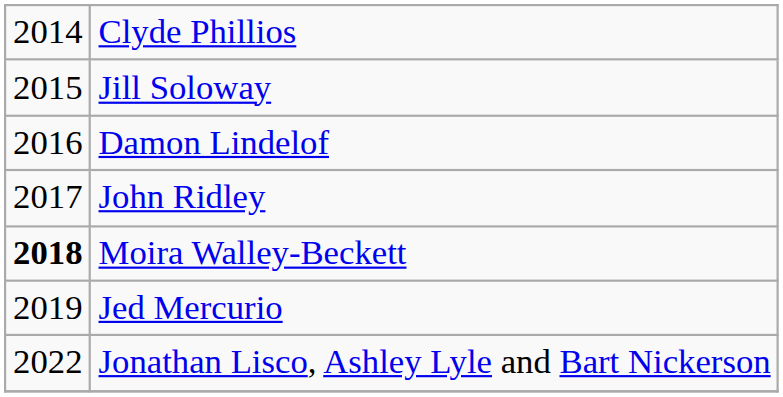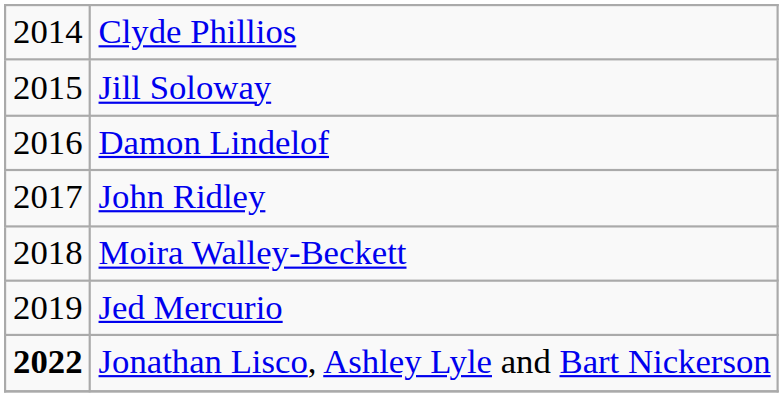(48, 252) bold -> (48, 252) normal
(48, 362) normal -> (48, 362) bold
